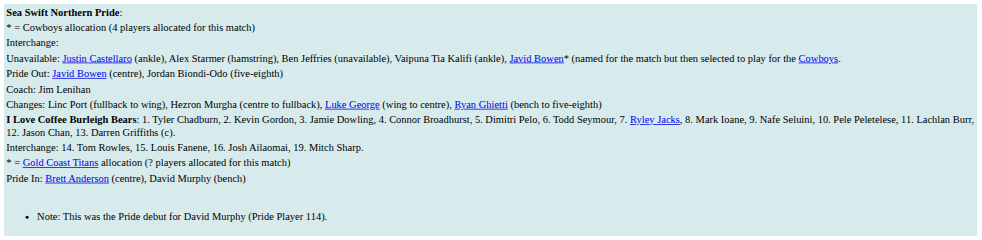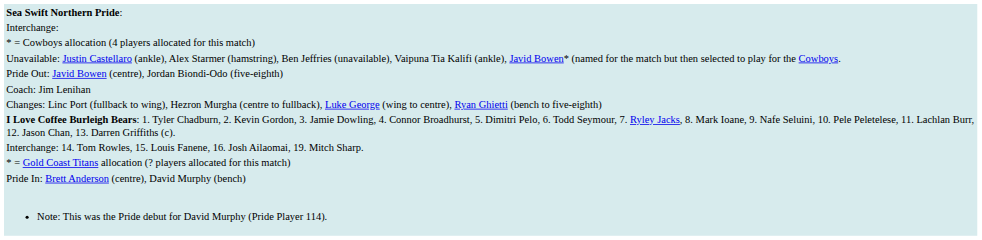(131, 27) * = Cowboys allocation (4 players allocated for this match) -> (32, 27) Interchange:
(32, 43) Interchange: -> (131, 43) * = Cowboys allocation (4 players allocated for this match)
